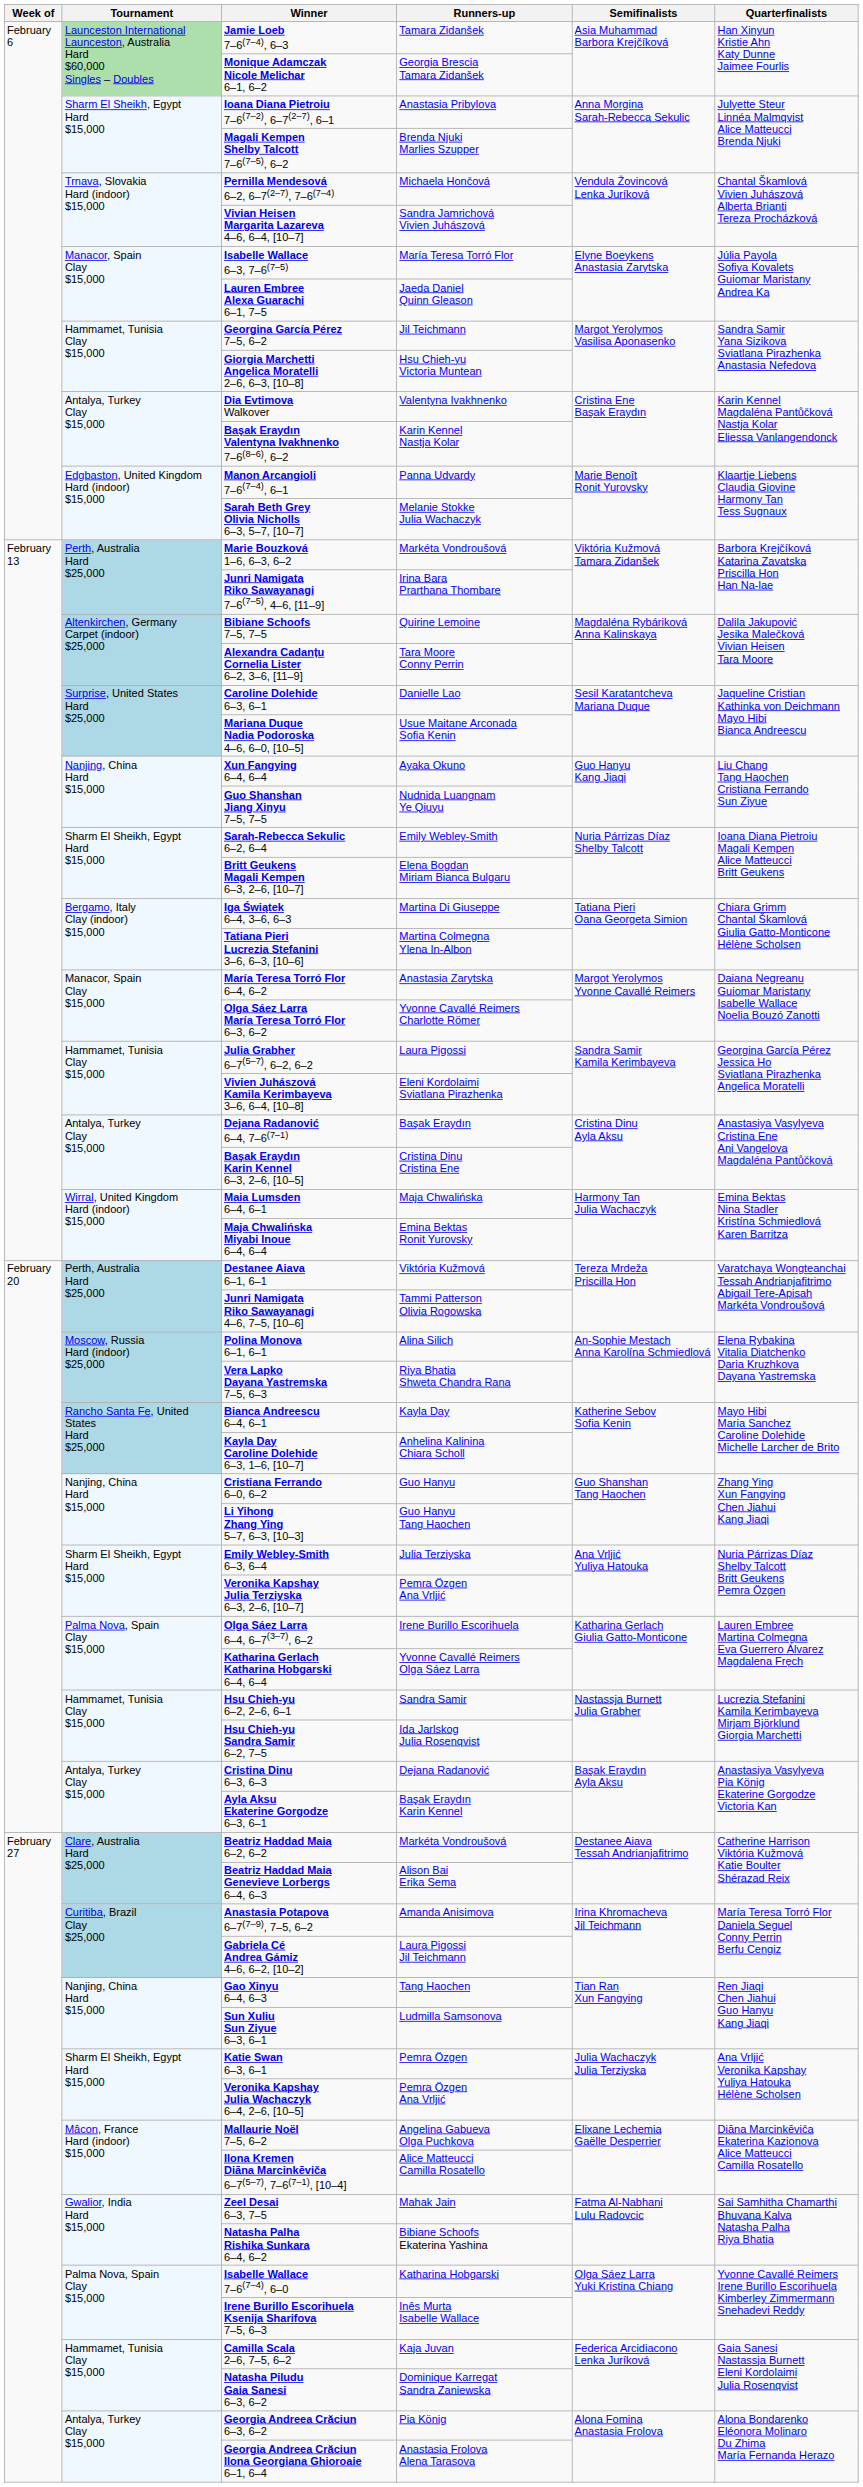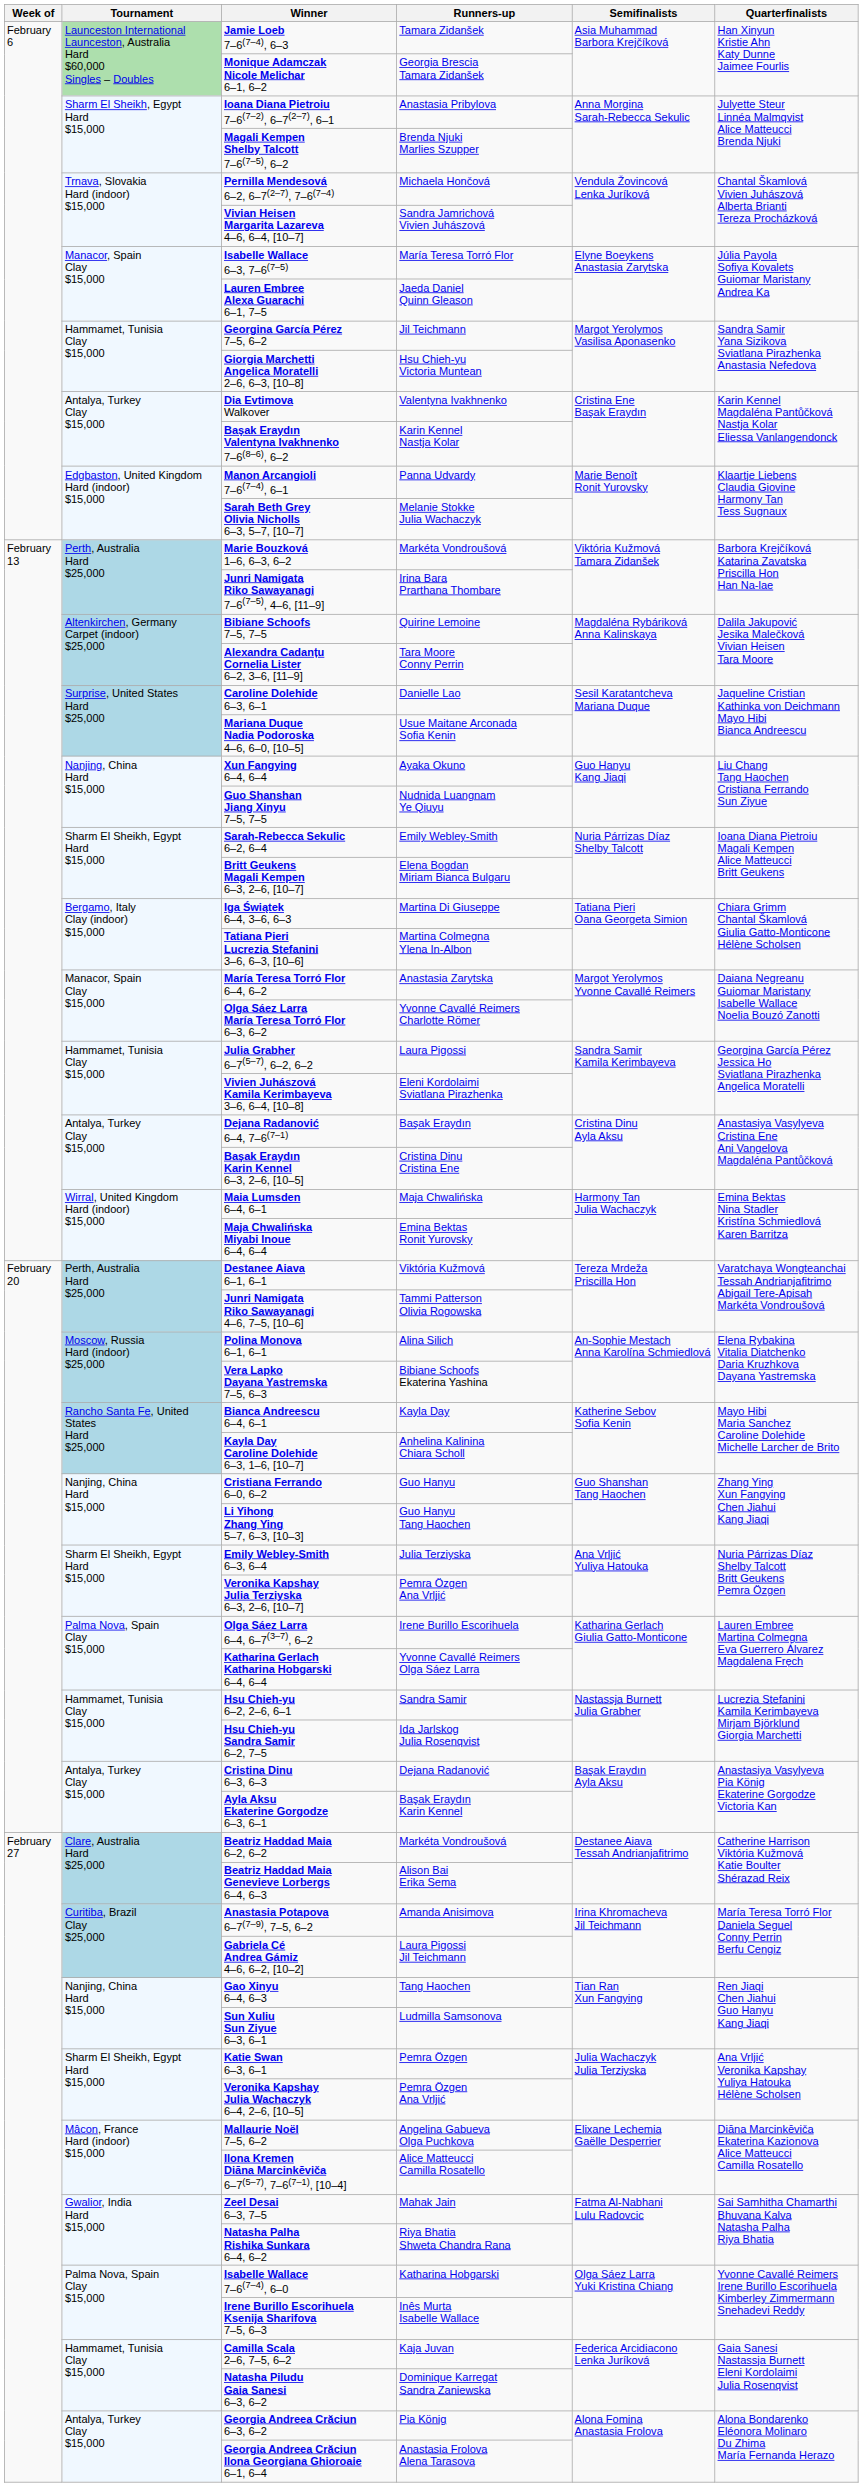(455, 1375) Riya Bhatia Shweta Chandra Rana -> (443, 1375) Bibiane Schoofs Ekaterina Yashina
(443, 2238) Bibiane Schoofs Ekaterina Yashina -> (455, 2238) Riya Bhatia Shweta Chandra Rana
